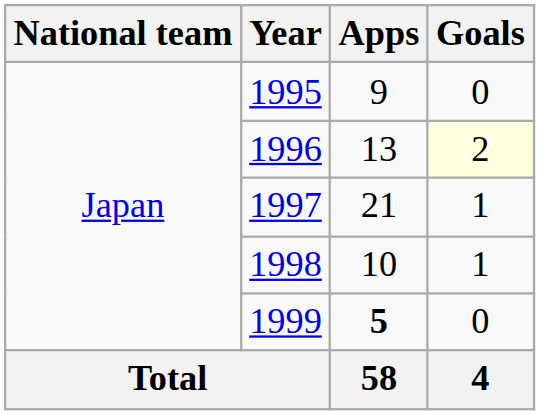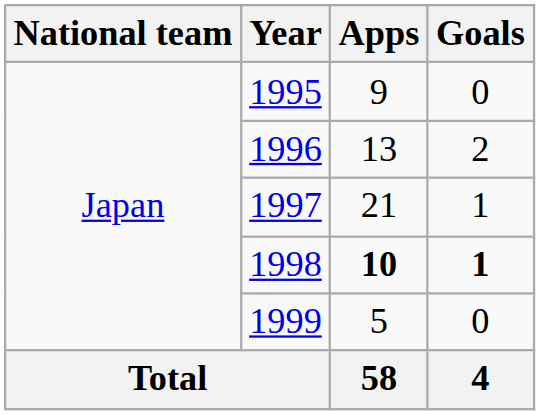(480, 148) lightyellow background -> (480, 148) no background
(379, 263) normal -> (379, 263) bold
(480, 263) normal -> (480, 263) bold
(379, 321) bold -> (379, 321) normal
